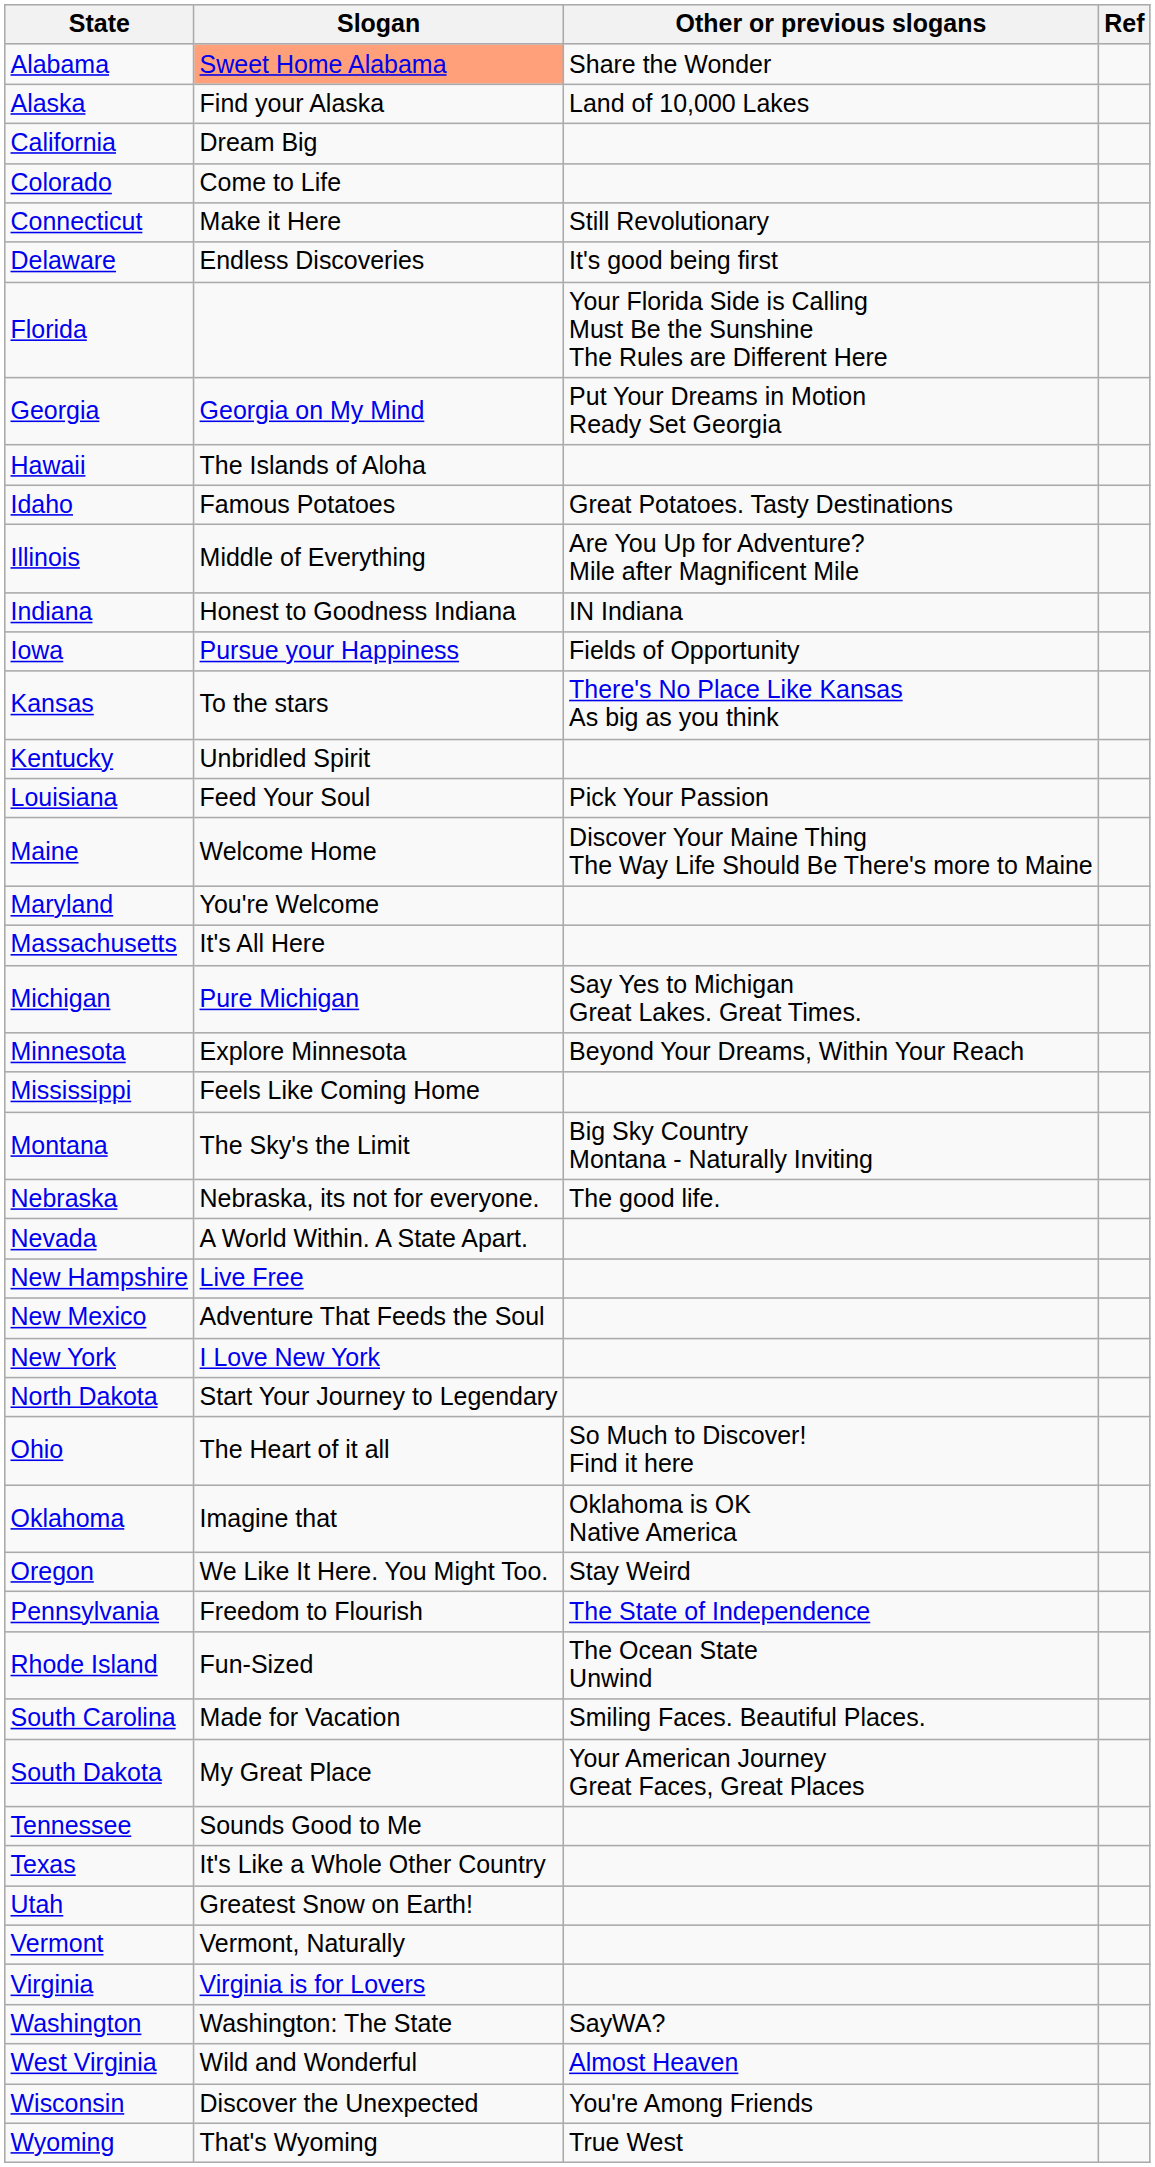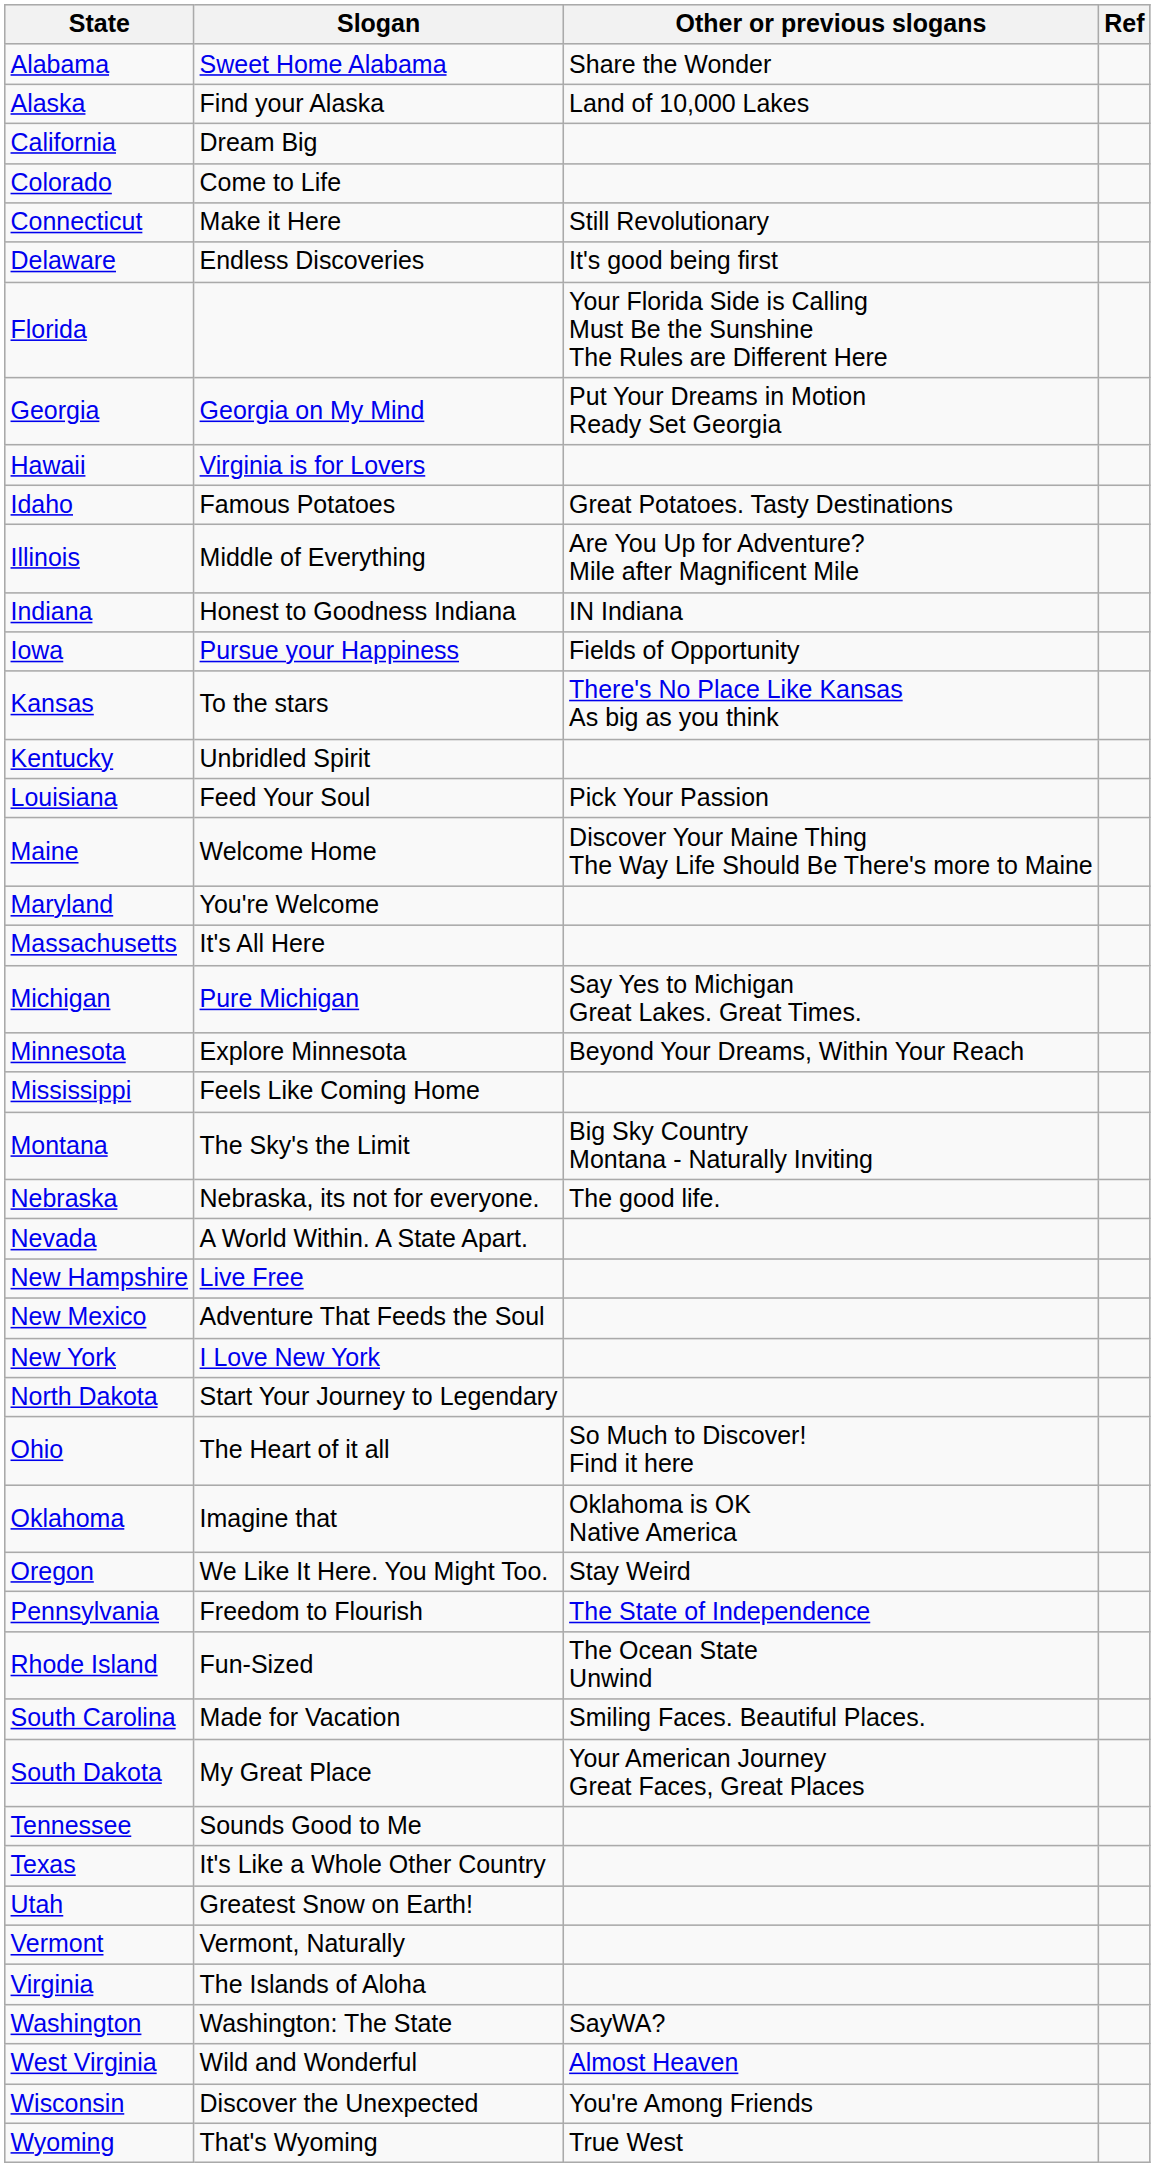(323, 63) lightsalmon background -> (323, 63) no background
(313, 464) The Islands of Aloha -> (312, 464) Virginia is for Lovers
(312, 1984) Virginia is for Lovers -> (313, 1984) The Islands of Aloha
